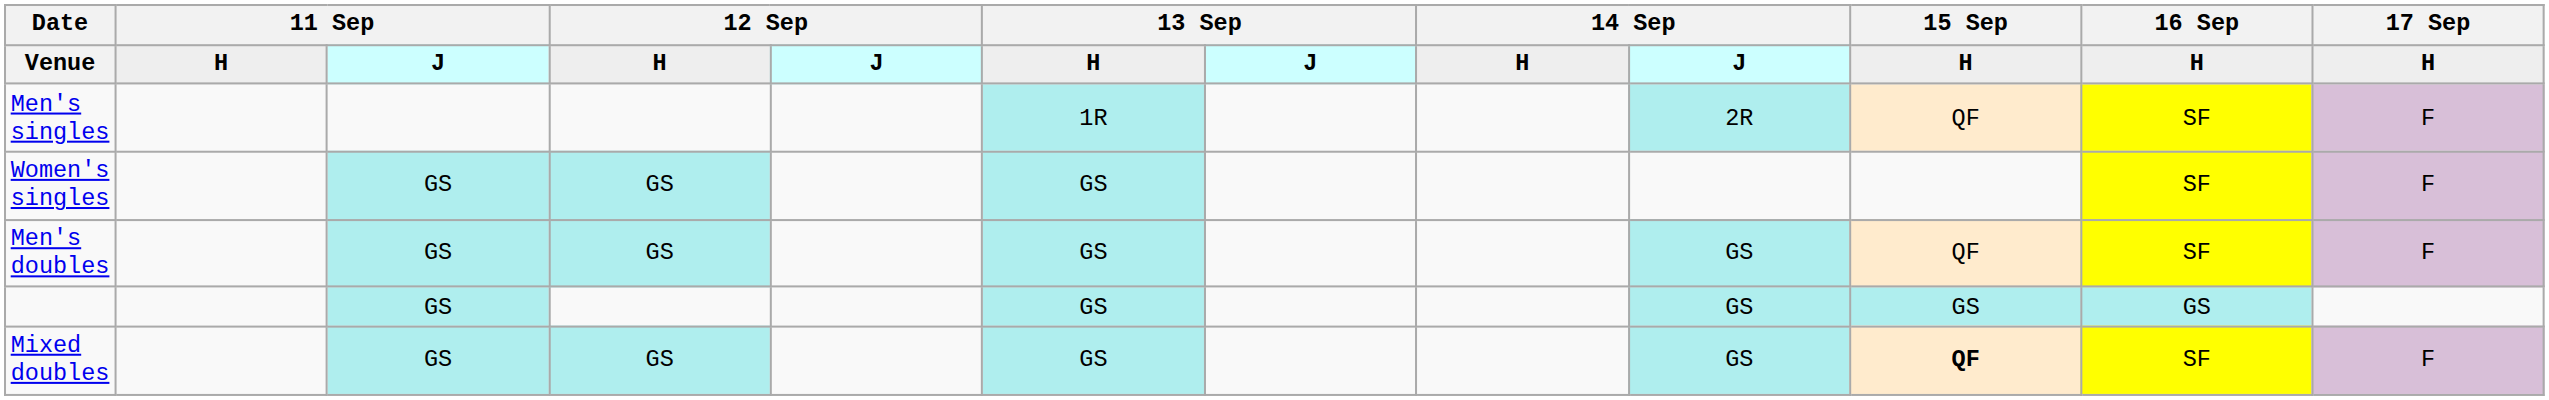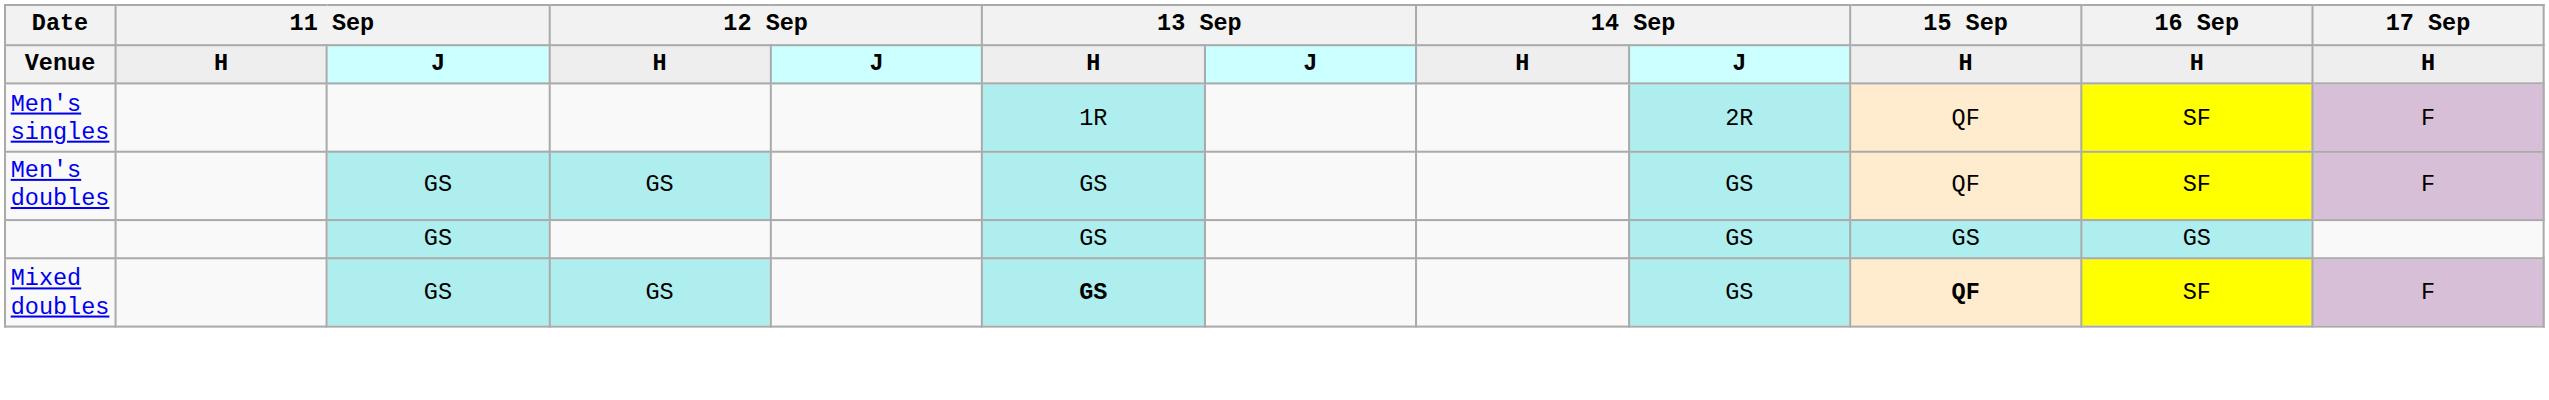- row: (60, 185)
(1093, 360) normal -> (1093, 293) bold
